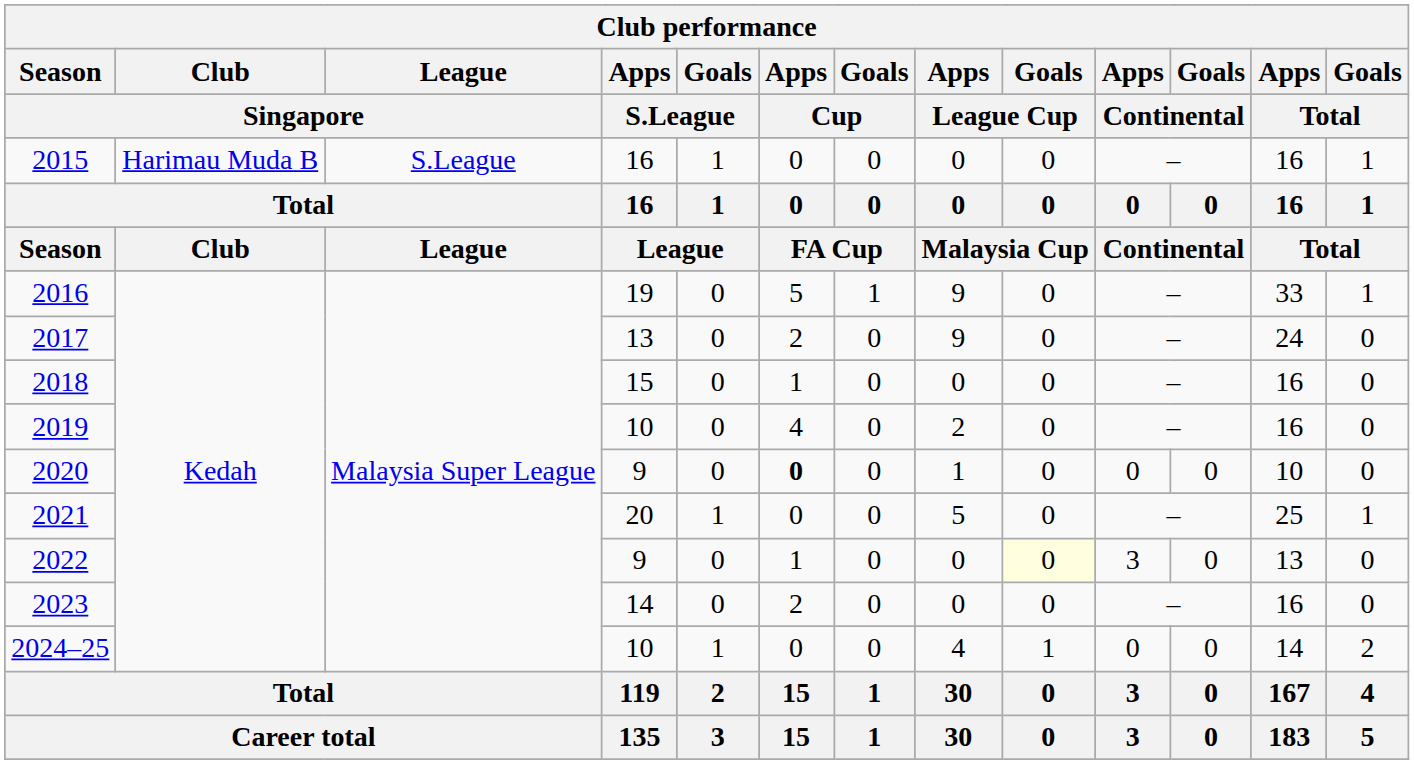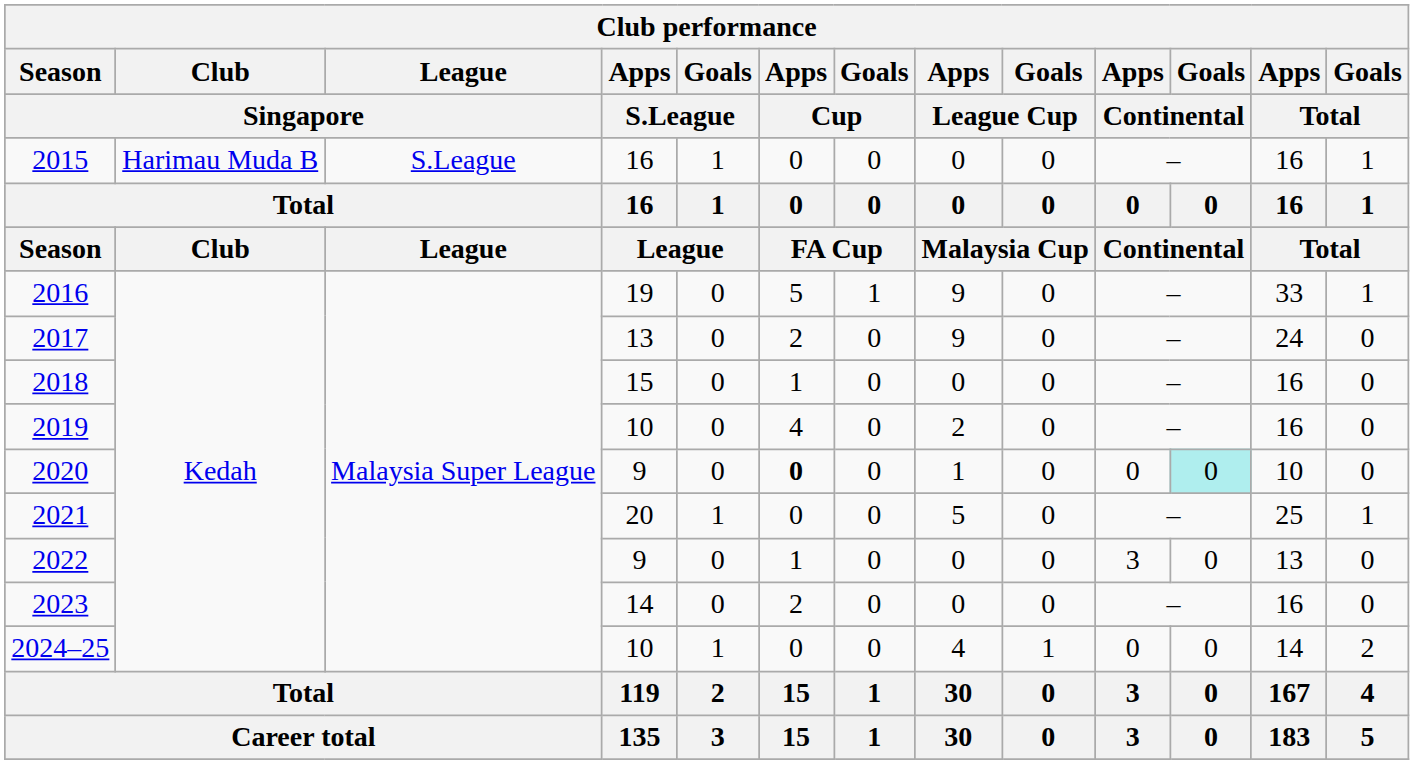(1211, 470) no background -> (1211, 470) paleturquoise background
(1048, 559) lightyellow background -> (1048, 559) no background
